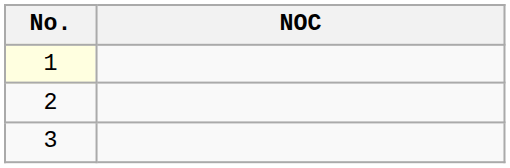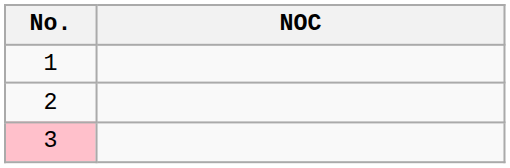(50, 63) lightyellow background -> (50, 63) no background
(50, 142) no background -> (50, 142) pink background
